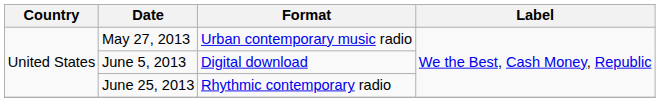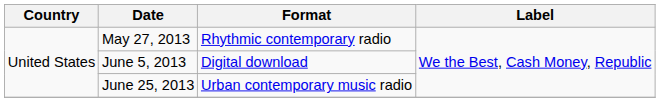(307, 39) Urban contemporary music radio -> (296, 39) Rhythmic contemporary radio
(296, 85) Rhythmic contemporary radio -> (307, 85) Urban contemporary music radio
